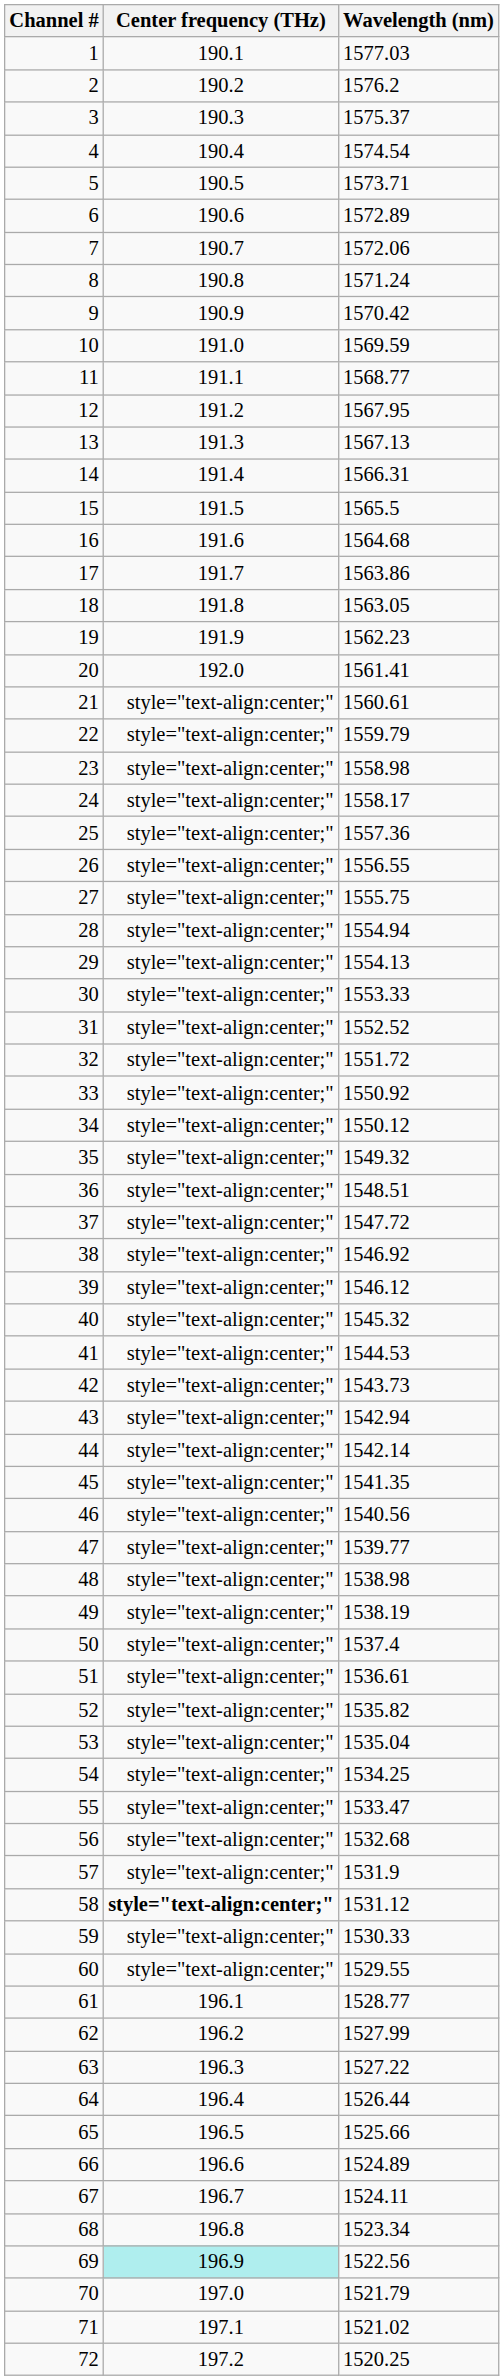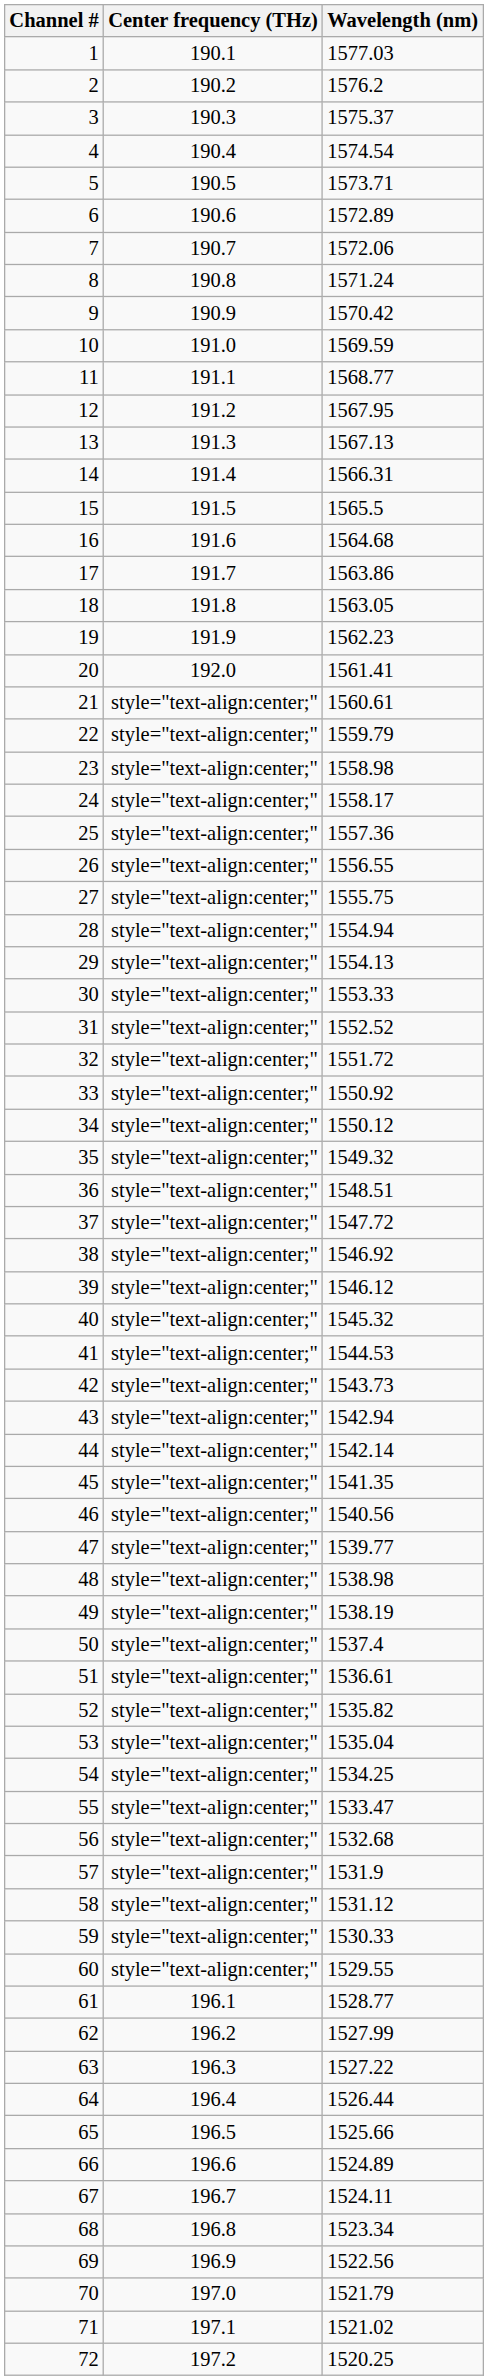(221, 1904) bold -> (214, 1904) normal
(221, 2261) paleturquoise background -> (213, 2261) no background
